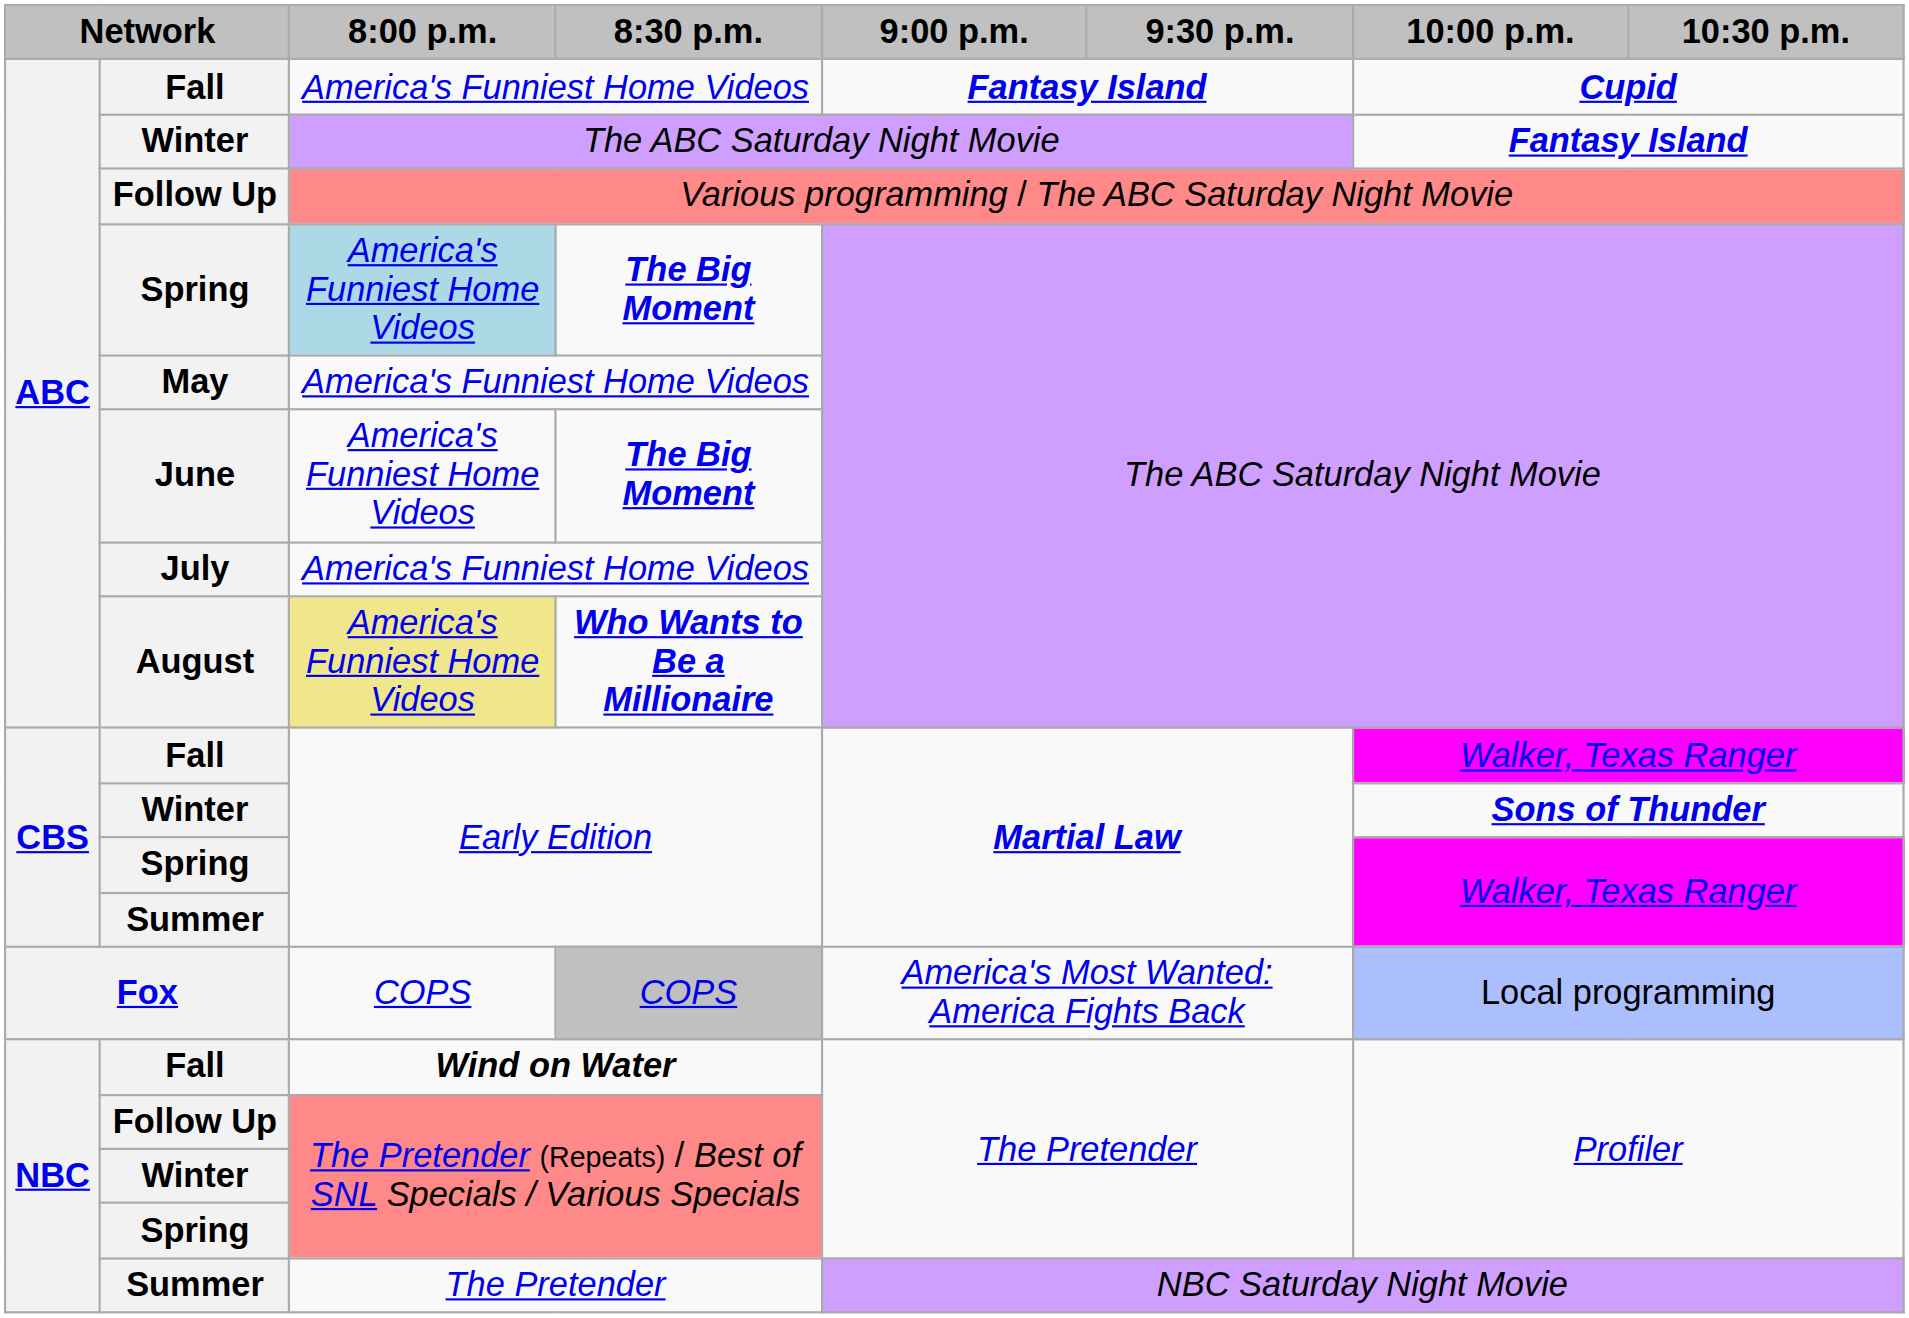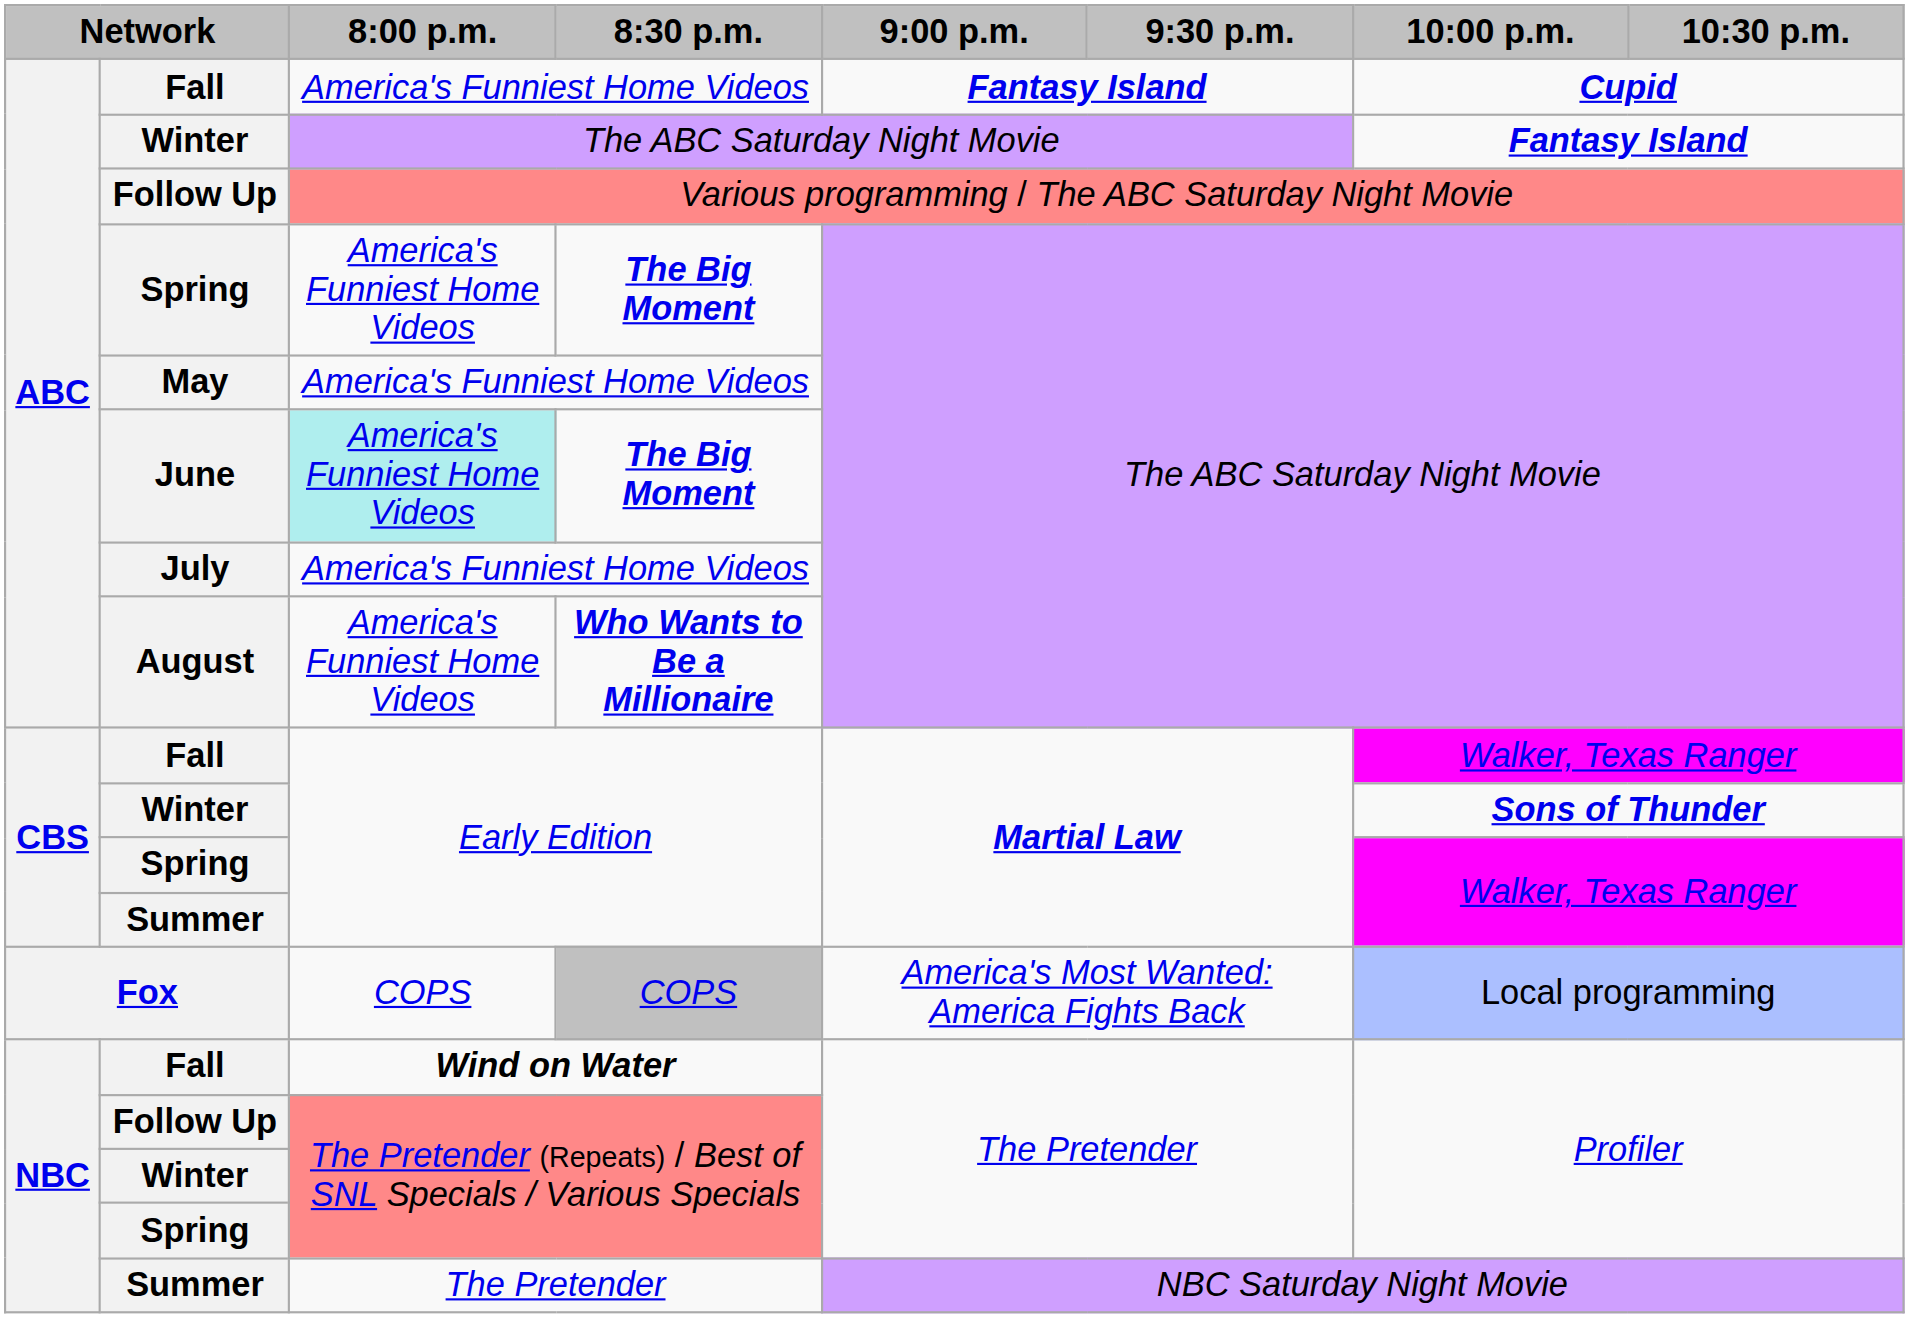(423, 288) lightblue background -> (423, 288) no background
(423, 475) no background -> (423, 475) paleturquoise background
(423, 661) khaki background -> (423, 661) no background
